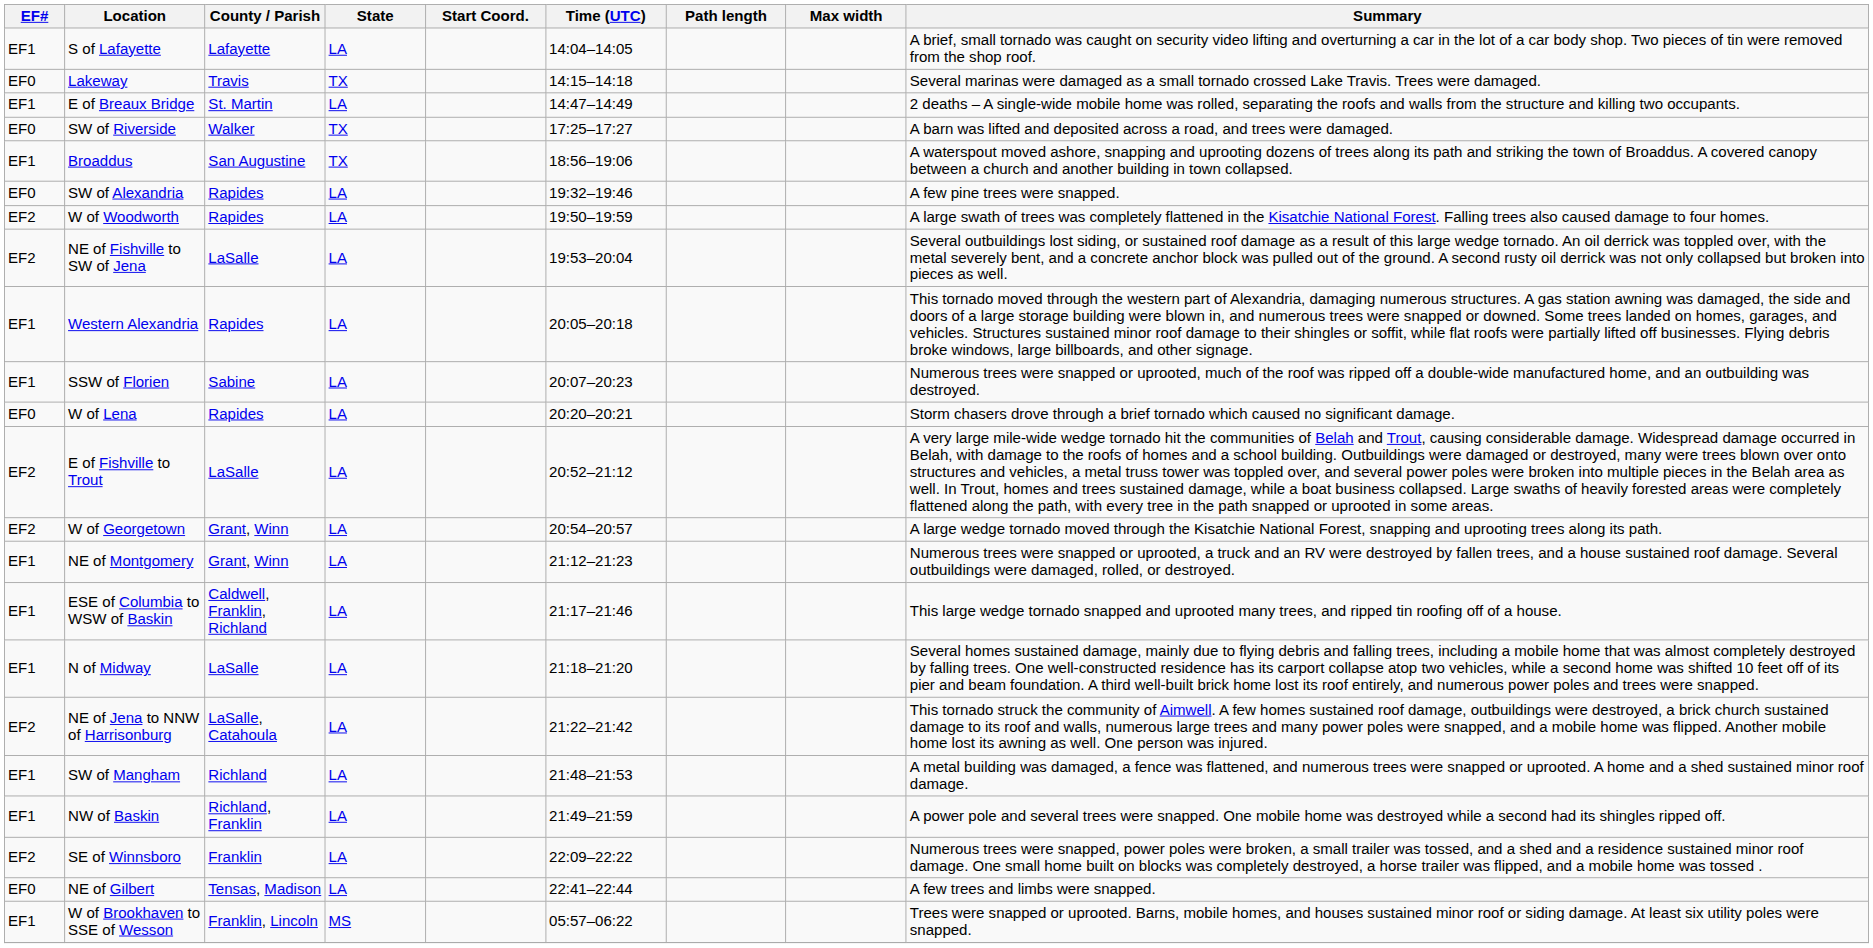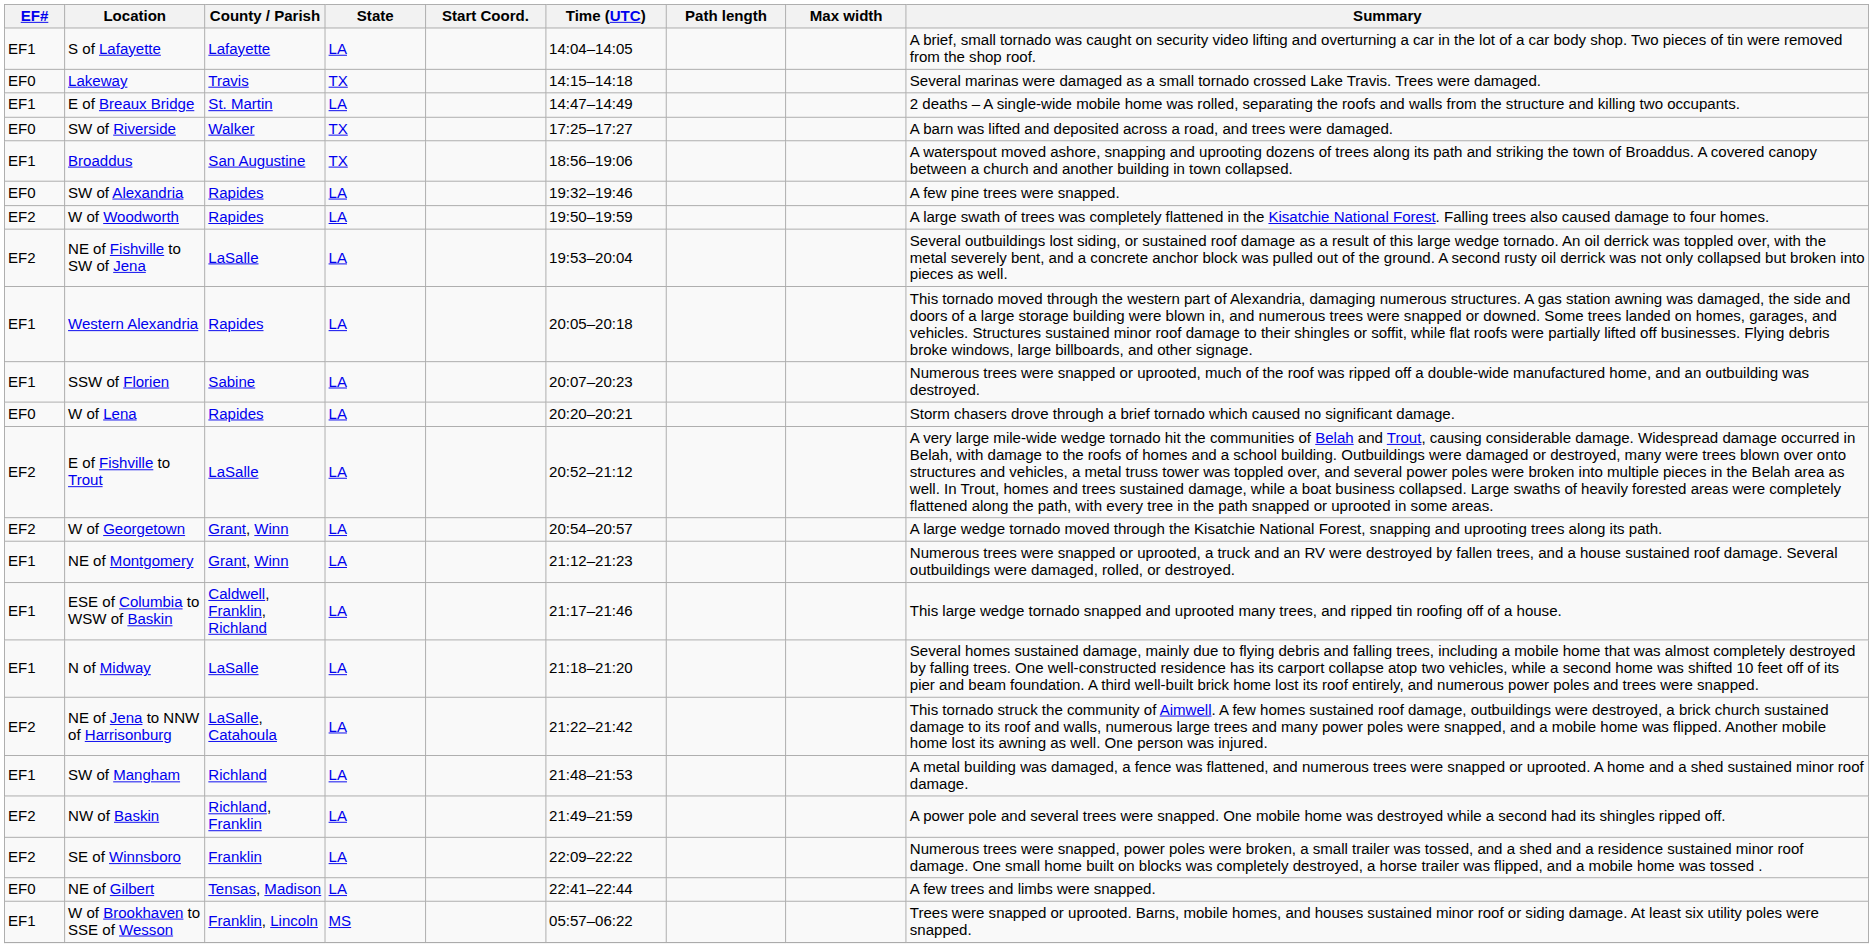(22, 816) EF1 -> (22, 816) EF2
